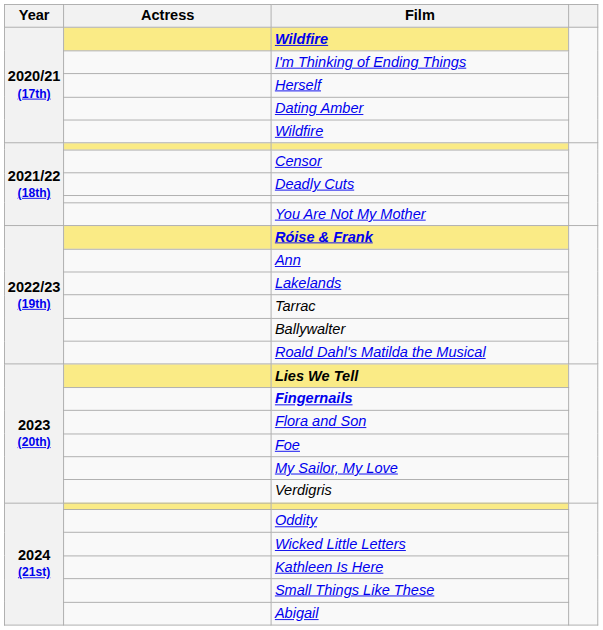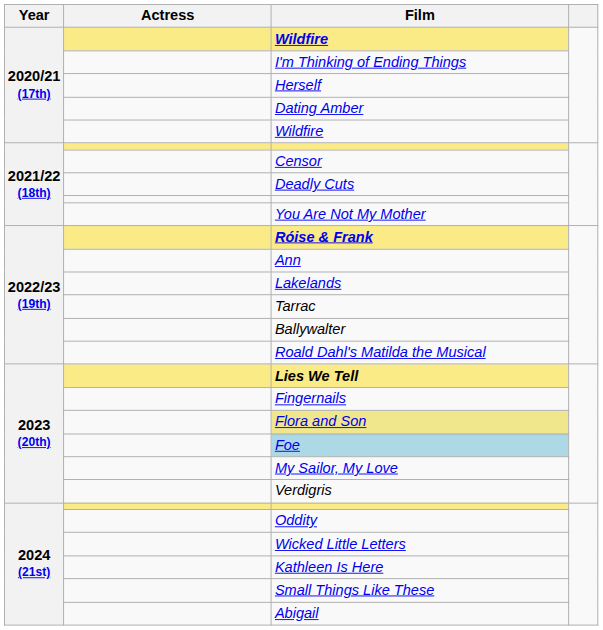(314, 398) bold -> (310, 398) normal
(321, 422) no background -> (321, 422) khaki background
(287, 445) no background -> (287, 445) lightblue background
